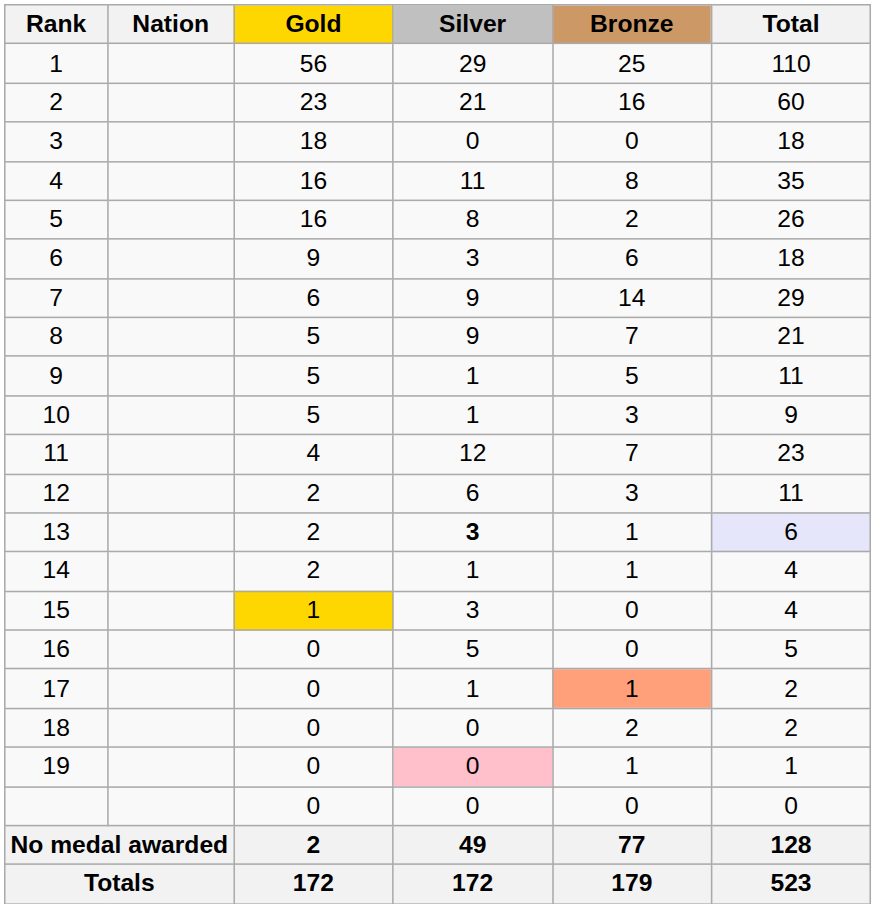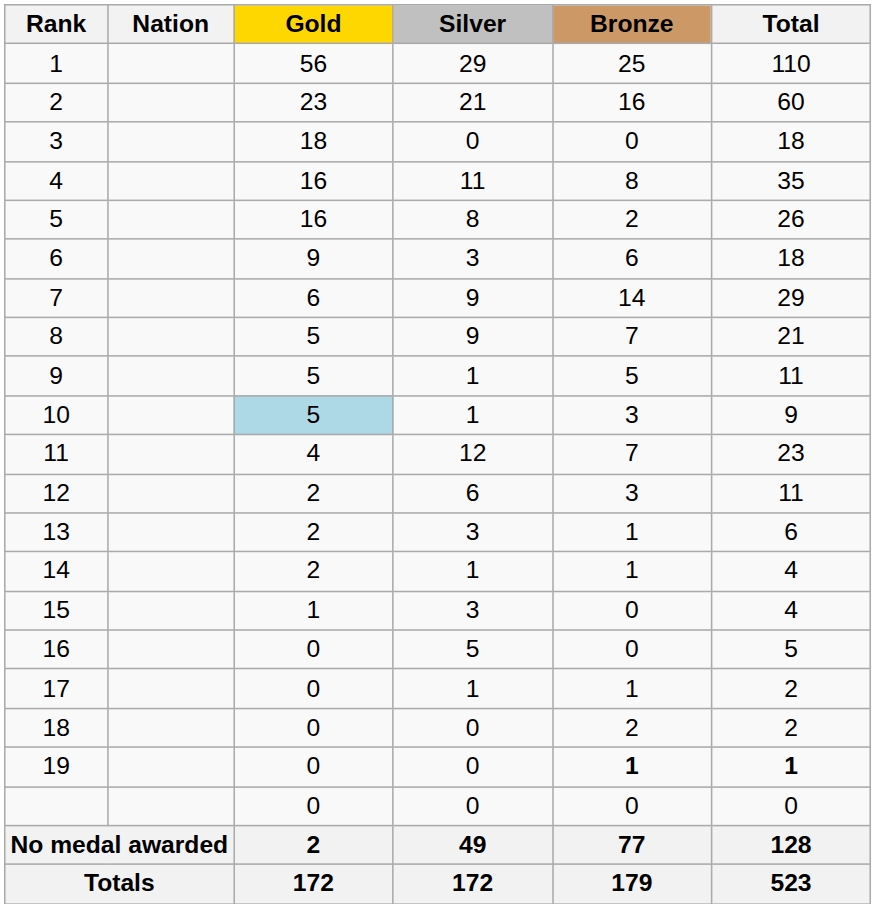(313, 414) no background -> (313, 414) lightblue background
(473, 532) bold -> (473, 532) normal
(791, 532) lavender background -> (791, 532) no background
(313, 610) gold background -> (313, 610) no background
(632, 688) lightsalmon background -> (632, 688) no background
(473, 766) pink background -> (473, 766) no background
(632, 766) normal -> (632, 766) bold
(791, 766) normal -> (791, 766) bold
